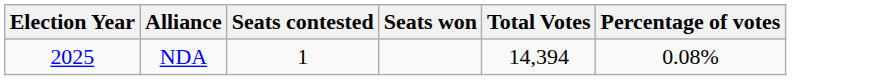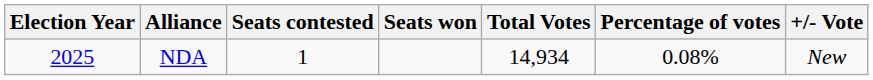+ column: (827, 21)
(539, 56) 14,394 -> (539, 56) 14,934
